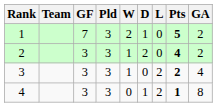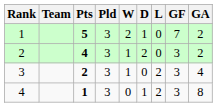columns swapped: (177, 14) <-> (85, 14)
